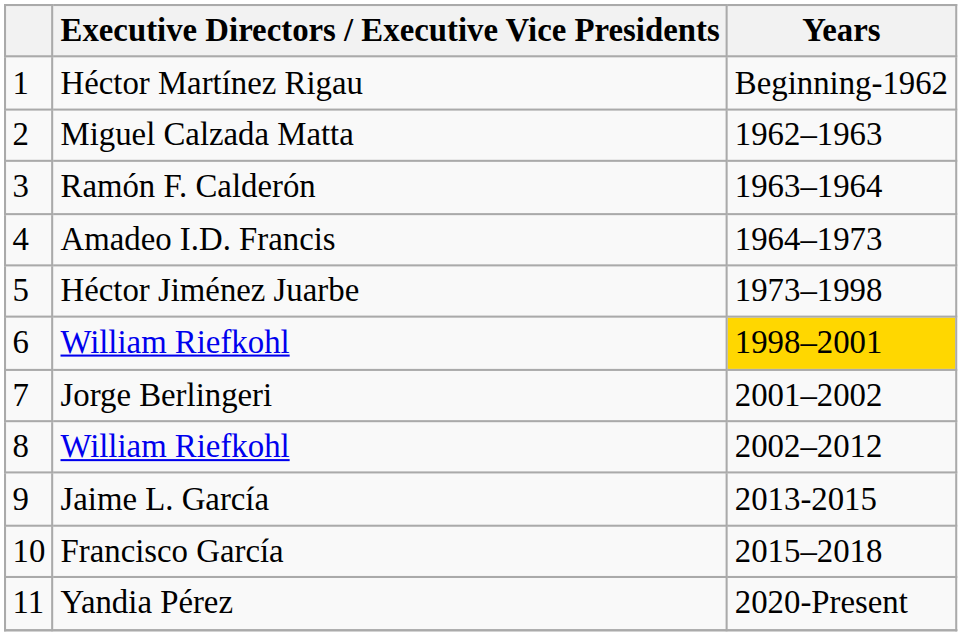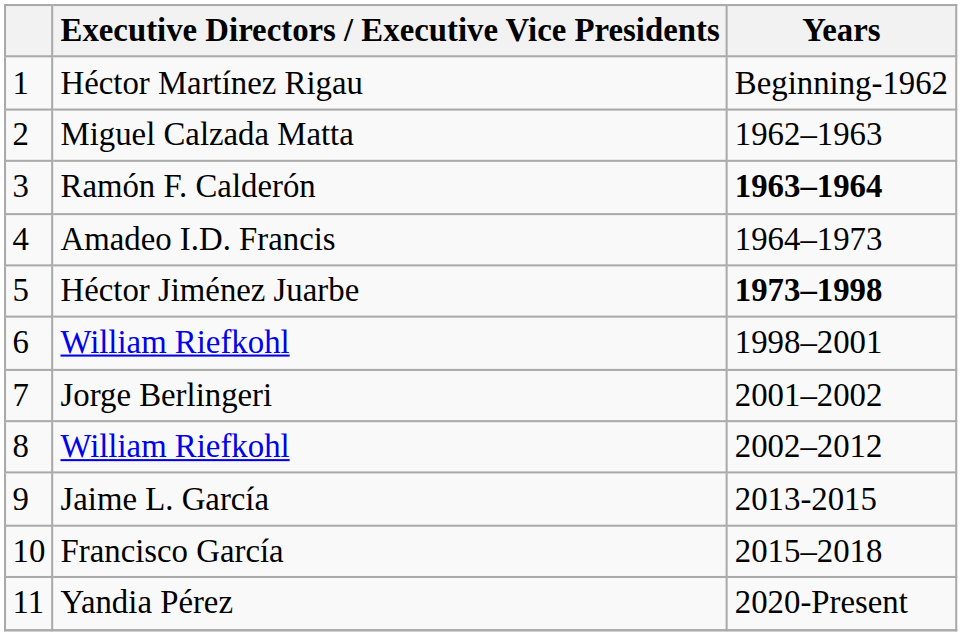(809, 186) normal -> (809, 186) bold
(809, 290) normal -> (809, 290) bold
(809, 342) gold background -> (809, 342) no background
